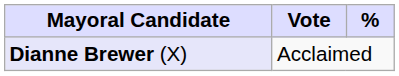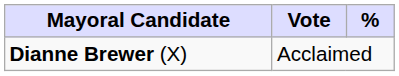(98, 53) lavender background -> (98, 53) no background
